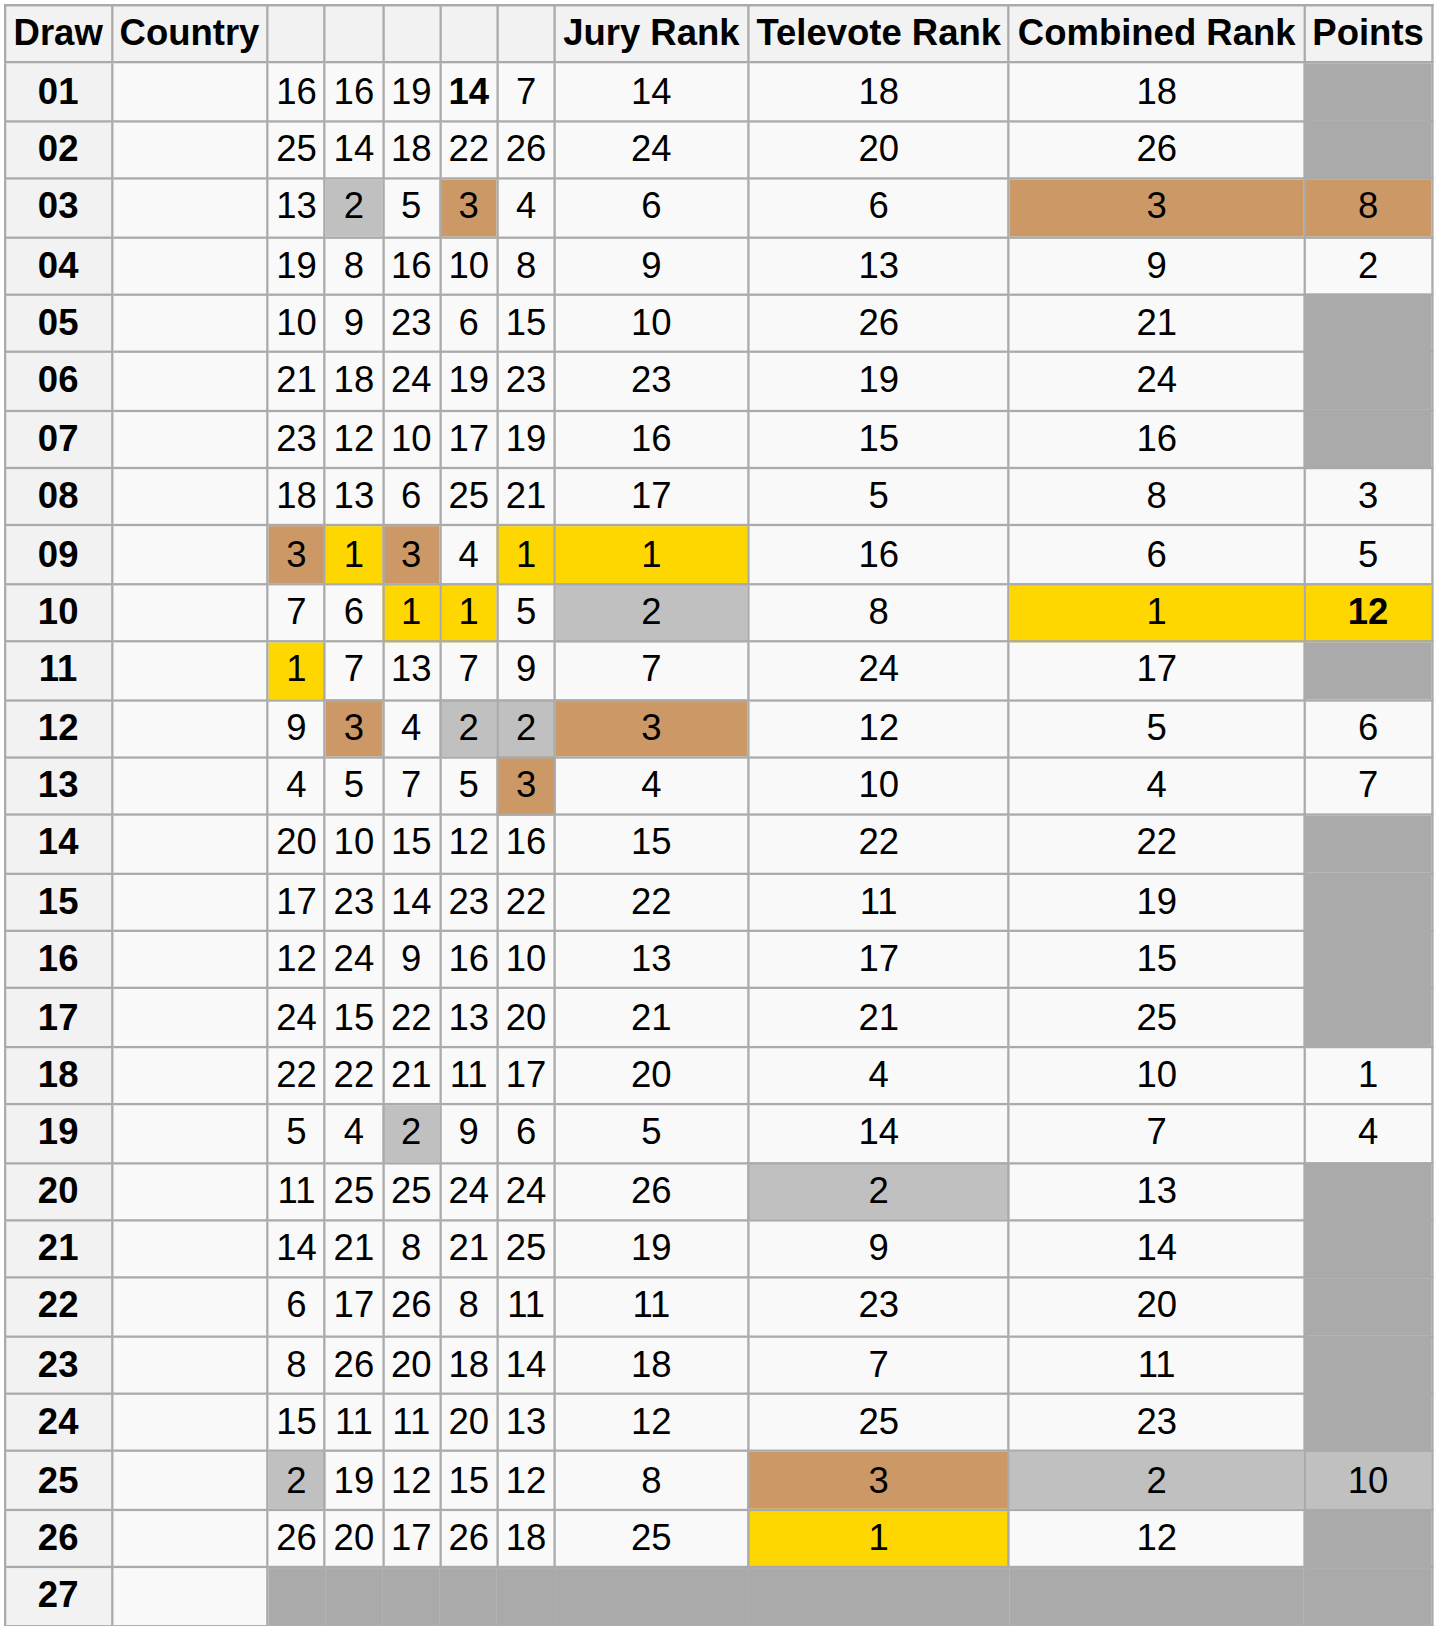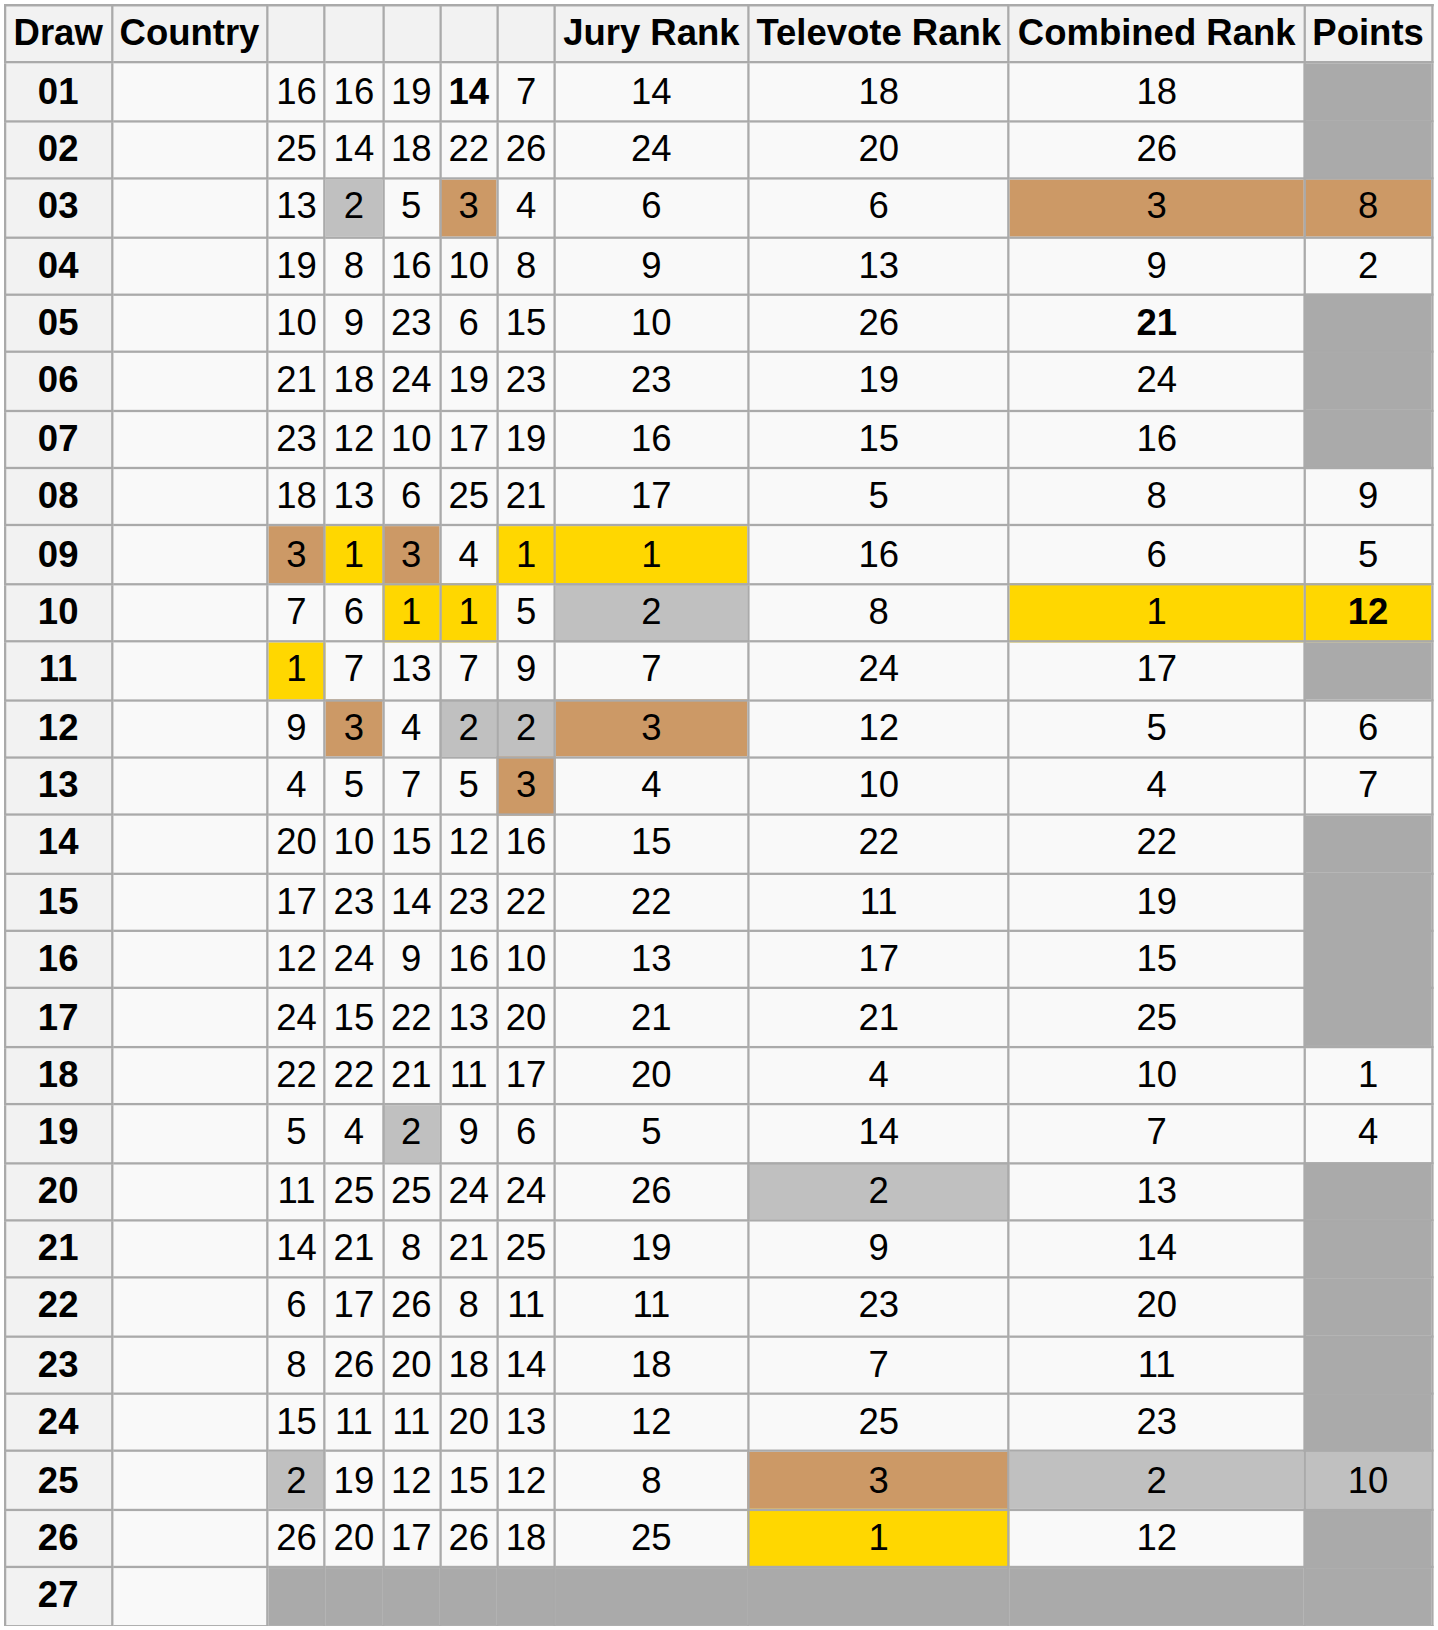(1157, 322) normal -> (1157, 322) bold
(1368, 496) 3 -> (1368, 496) 9
